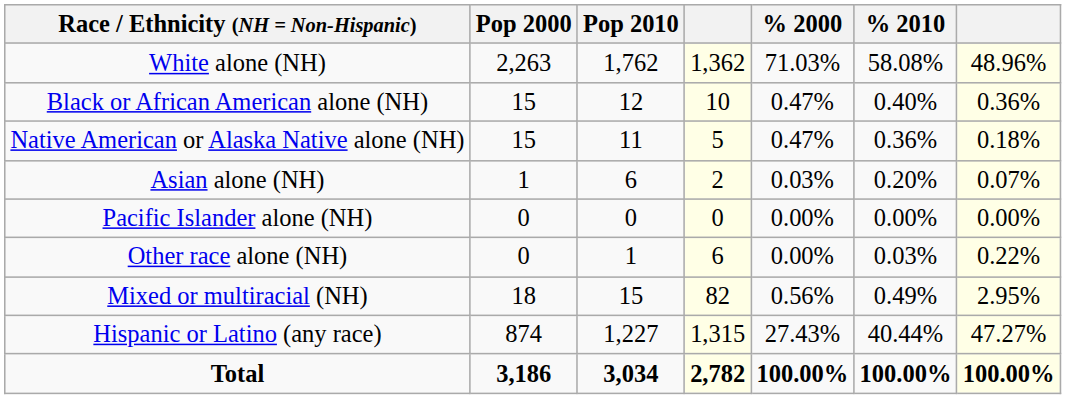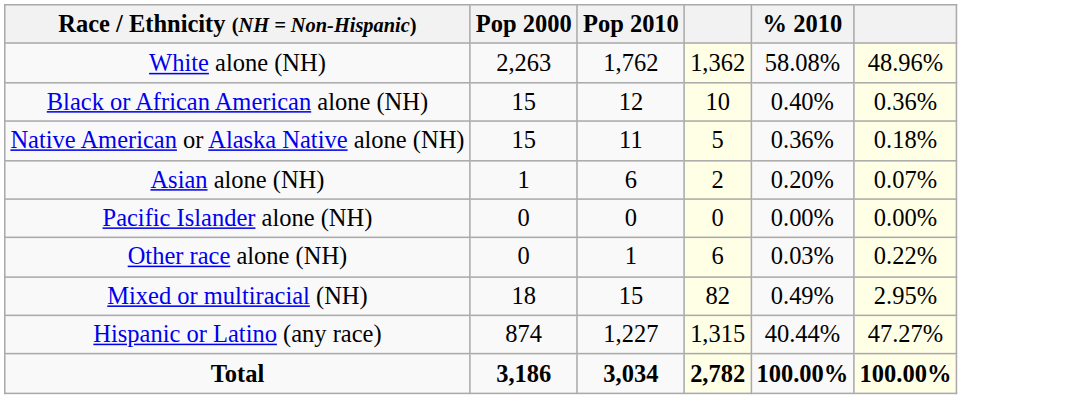- column: (802, 23)
